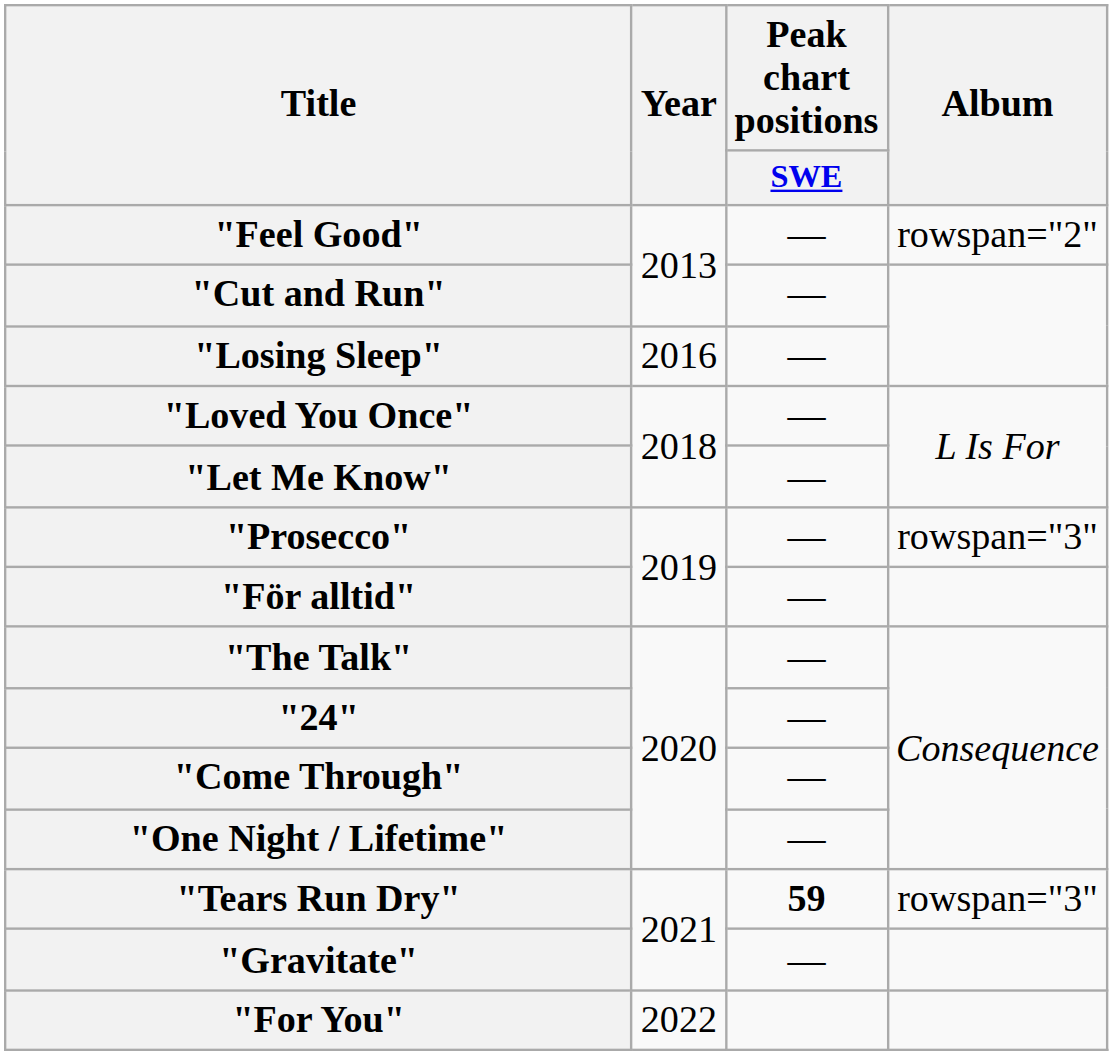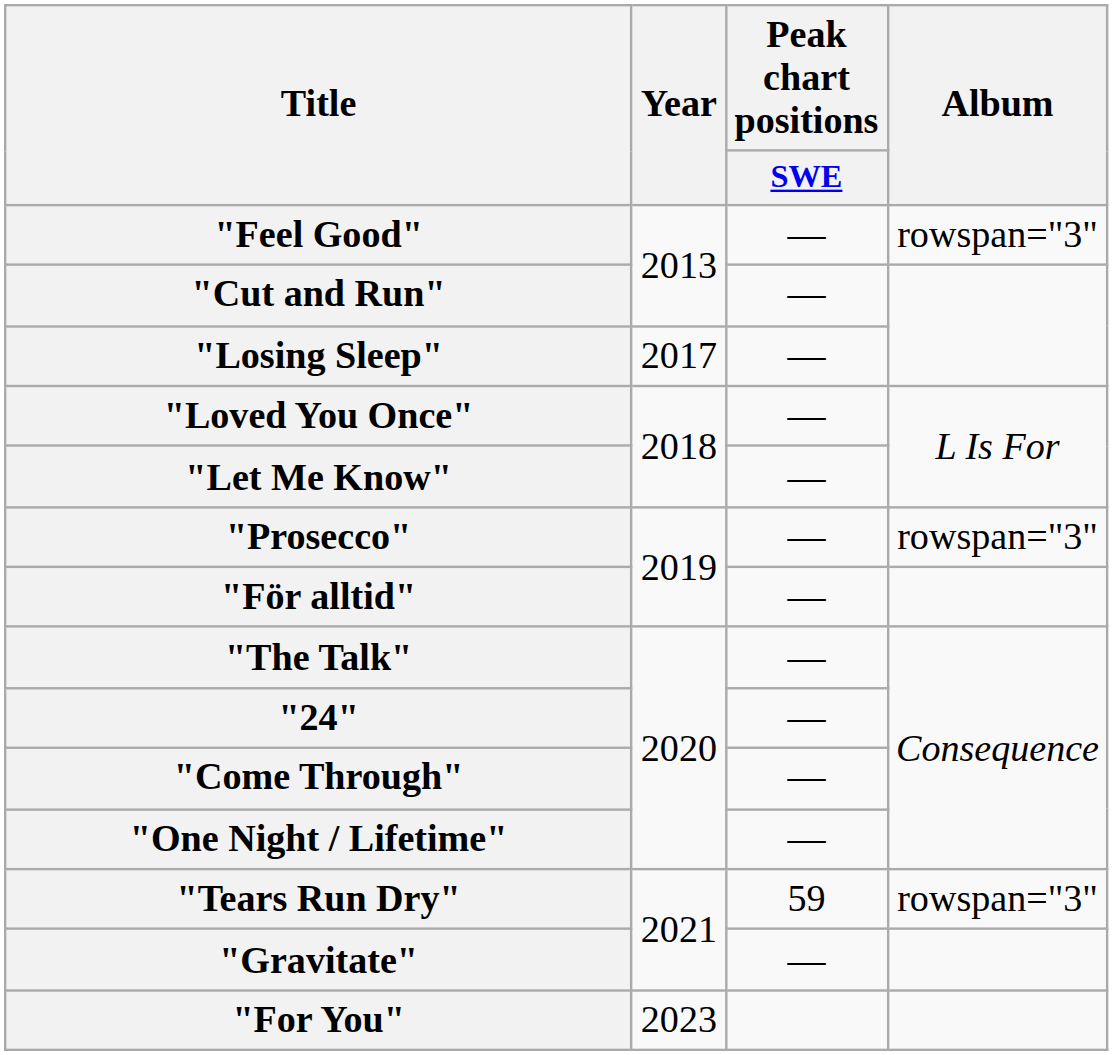(997, 234) rowspan="2" -> (997, 234) rowspan="3"
(679, 354) 2016 -> (679, 354) 2017
(806, 898) bold -> (806, 898) normal
(679, 1019) 2022 -> (679, 1019) 2023
